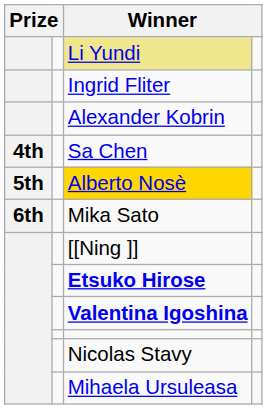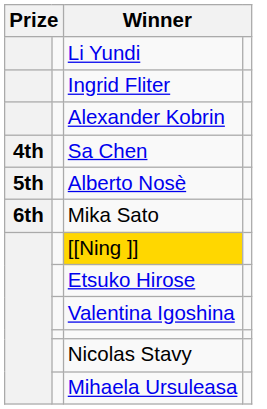(104, 53) khaki background -> (104, 53) no background
(127, 183) gold background -> (127, 183) no background
(103, 248) no background -> (103, 248) gold background
(137, 280) bold -> (131, 280) normal
(158, 313) bold -> (151, 313) normal
